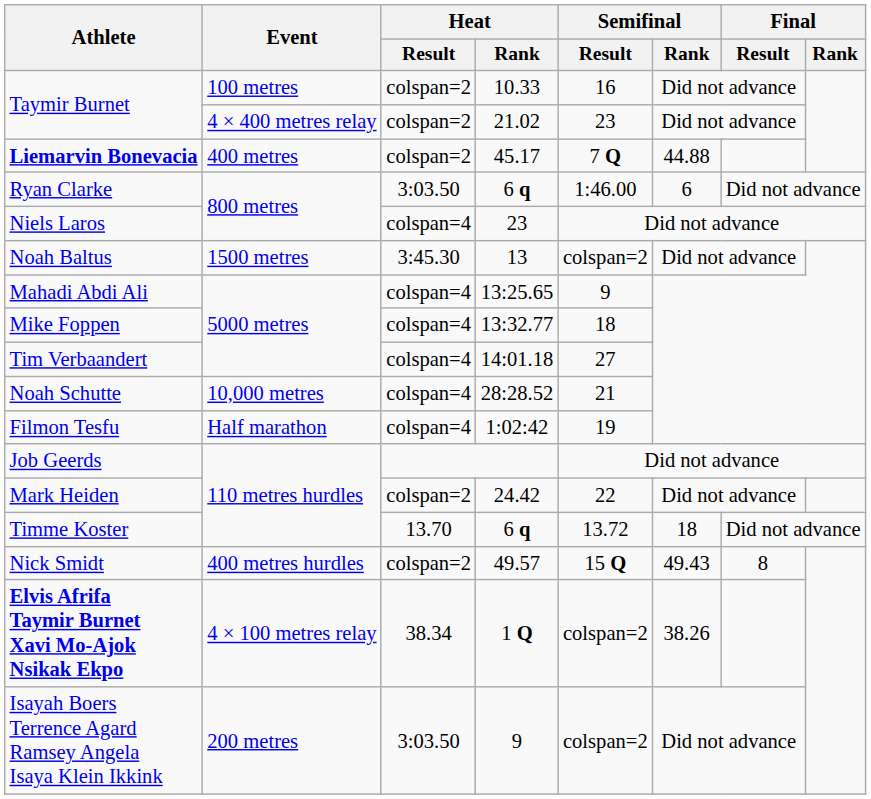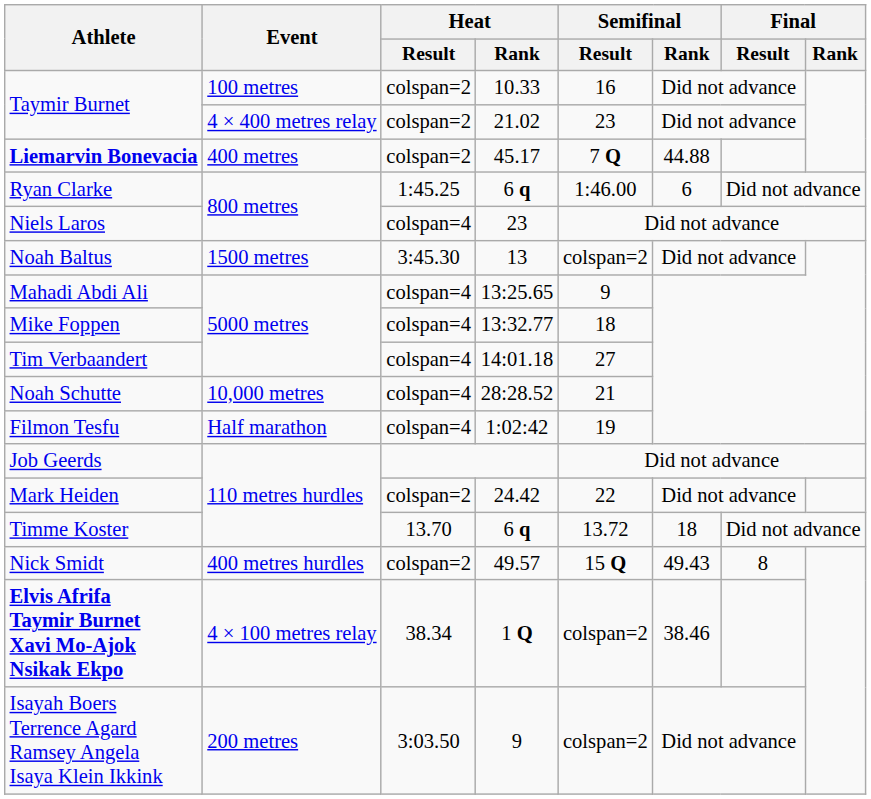(429, 189) 3:03.50 -> (429, 189) 1:45.25
(687, 633) 38.26 -> (687, 633) 38.46
